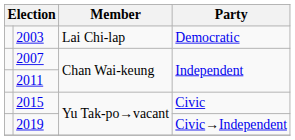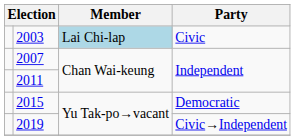(94, 37) no background -> (94, 37) lightblue background
(207, 37) Democratic -> (190, 37) Civic
(190, 102) Civic -> (207, 102) Democratic
